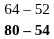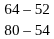(27, 30) bold -> (27, 30) normal
